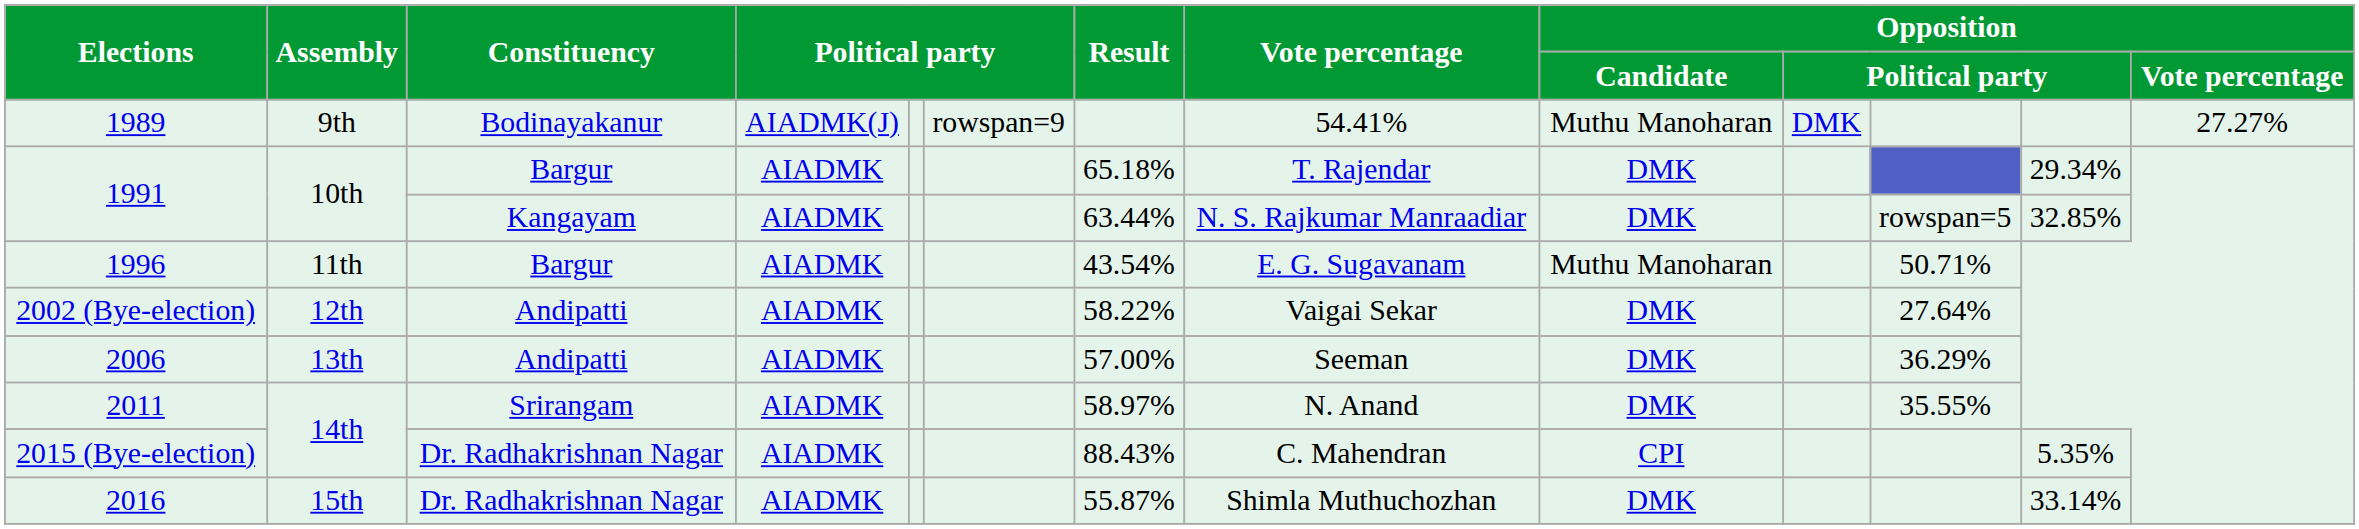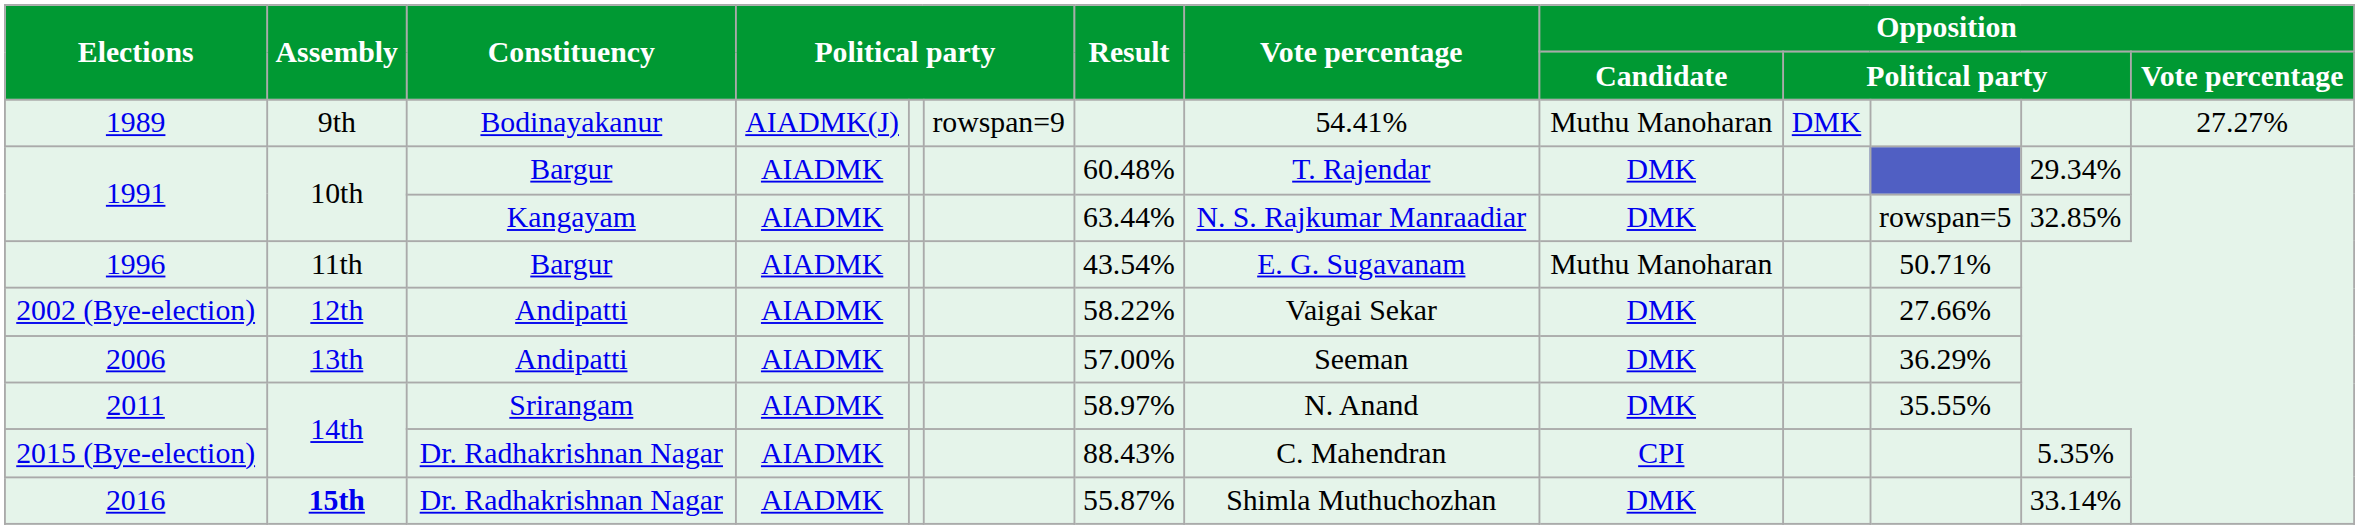(1129, 169) 65.18% -> (1129, 169) 60.48%
(1945, 311) 27.64% -> (1945, 311) 27.66%
(337, 500) normal -> (337, 500) bold
